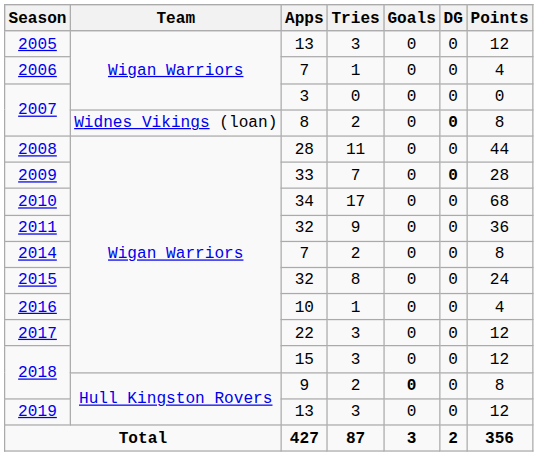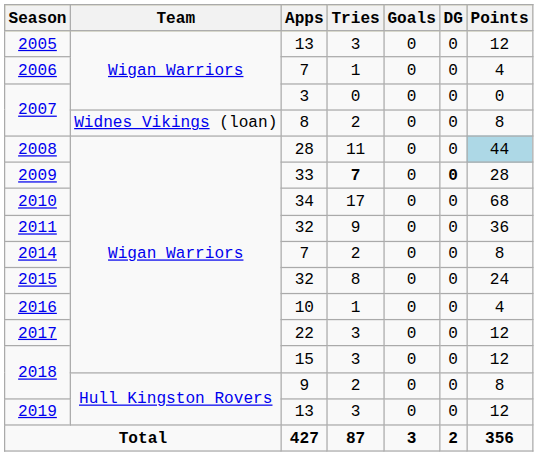(453, 123) bold -> (453, 123) normal
(500, 149) no background -> (500, 149) lightblue background
(356, 175) normal -> (356, 175) bold
(412, 386) bold -> (412, 386) normal
